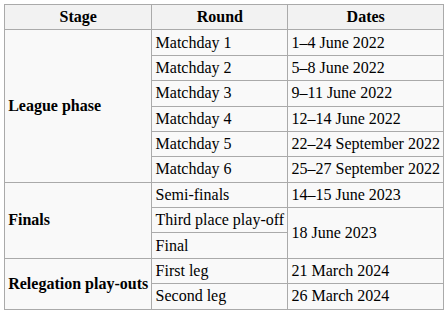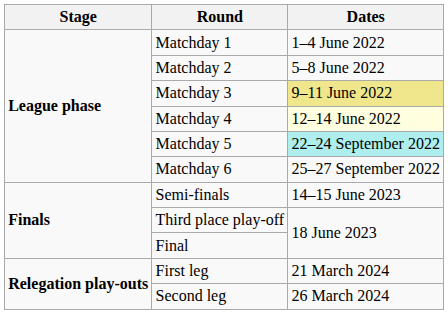(342, 93) no background -> (342, 93) khaki background
(346, 118) no background -> (346, 118) lightyellow background
(366, 144) no background -> (366, 144) paleturquoise background
